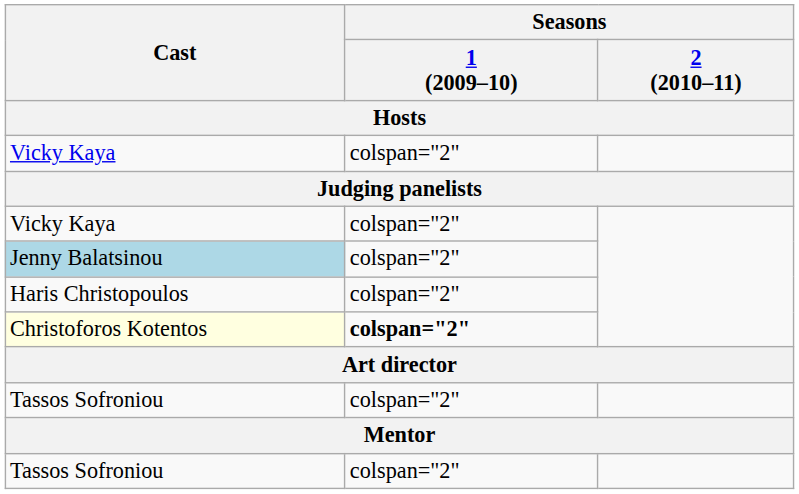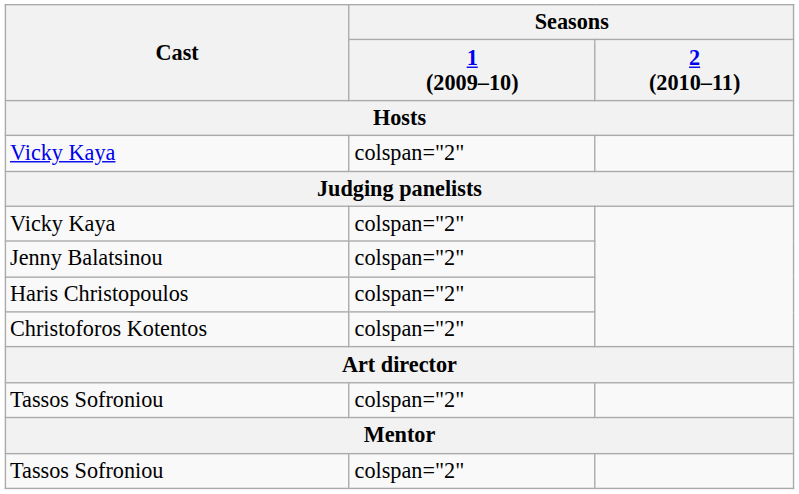(86, 258) lightblue background -> (86, 258) no background
(109, 329) lightyellow background -> (109, 329) no background
(410, 329) bold -> (409, 329) normal
